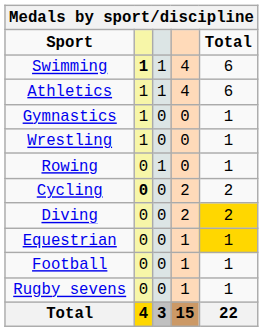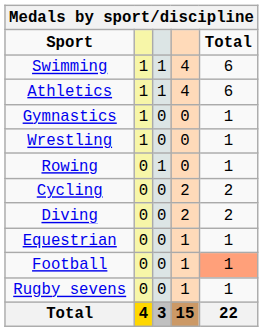(143, 67) bold -> (143, 67) normal
(143, 191) bold -> (143, 191) normal
(228, 215) gold background -> (228, 215) no background
(228, 240) gold background -> (228, 240) no background
(228, 265) no background -> (228, 265) lightsalmon background
